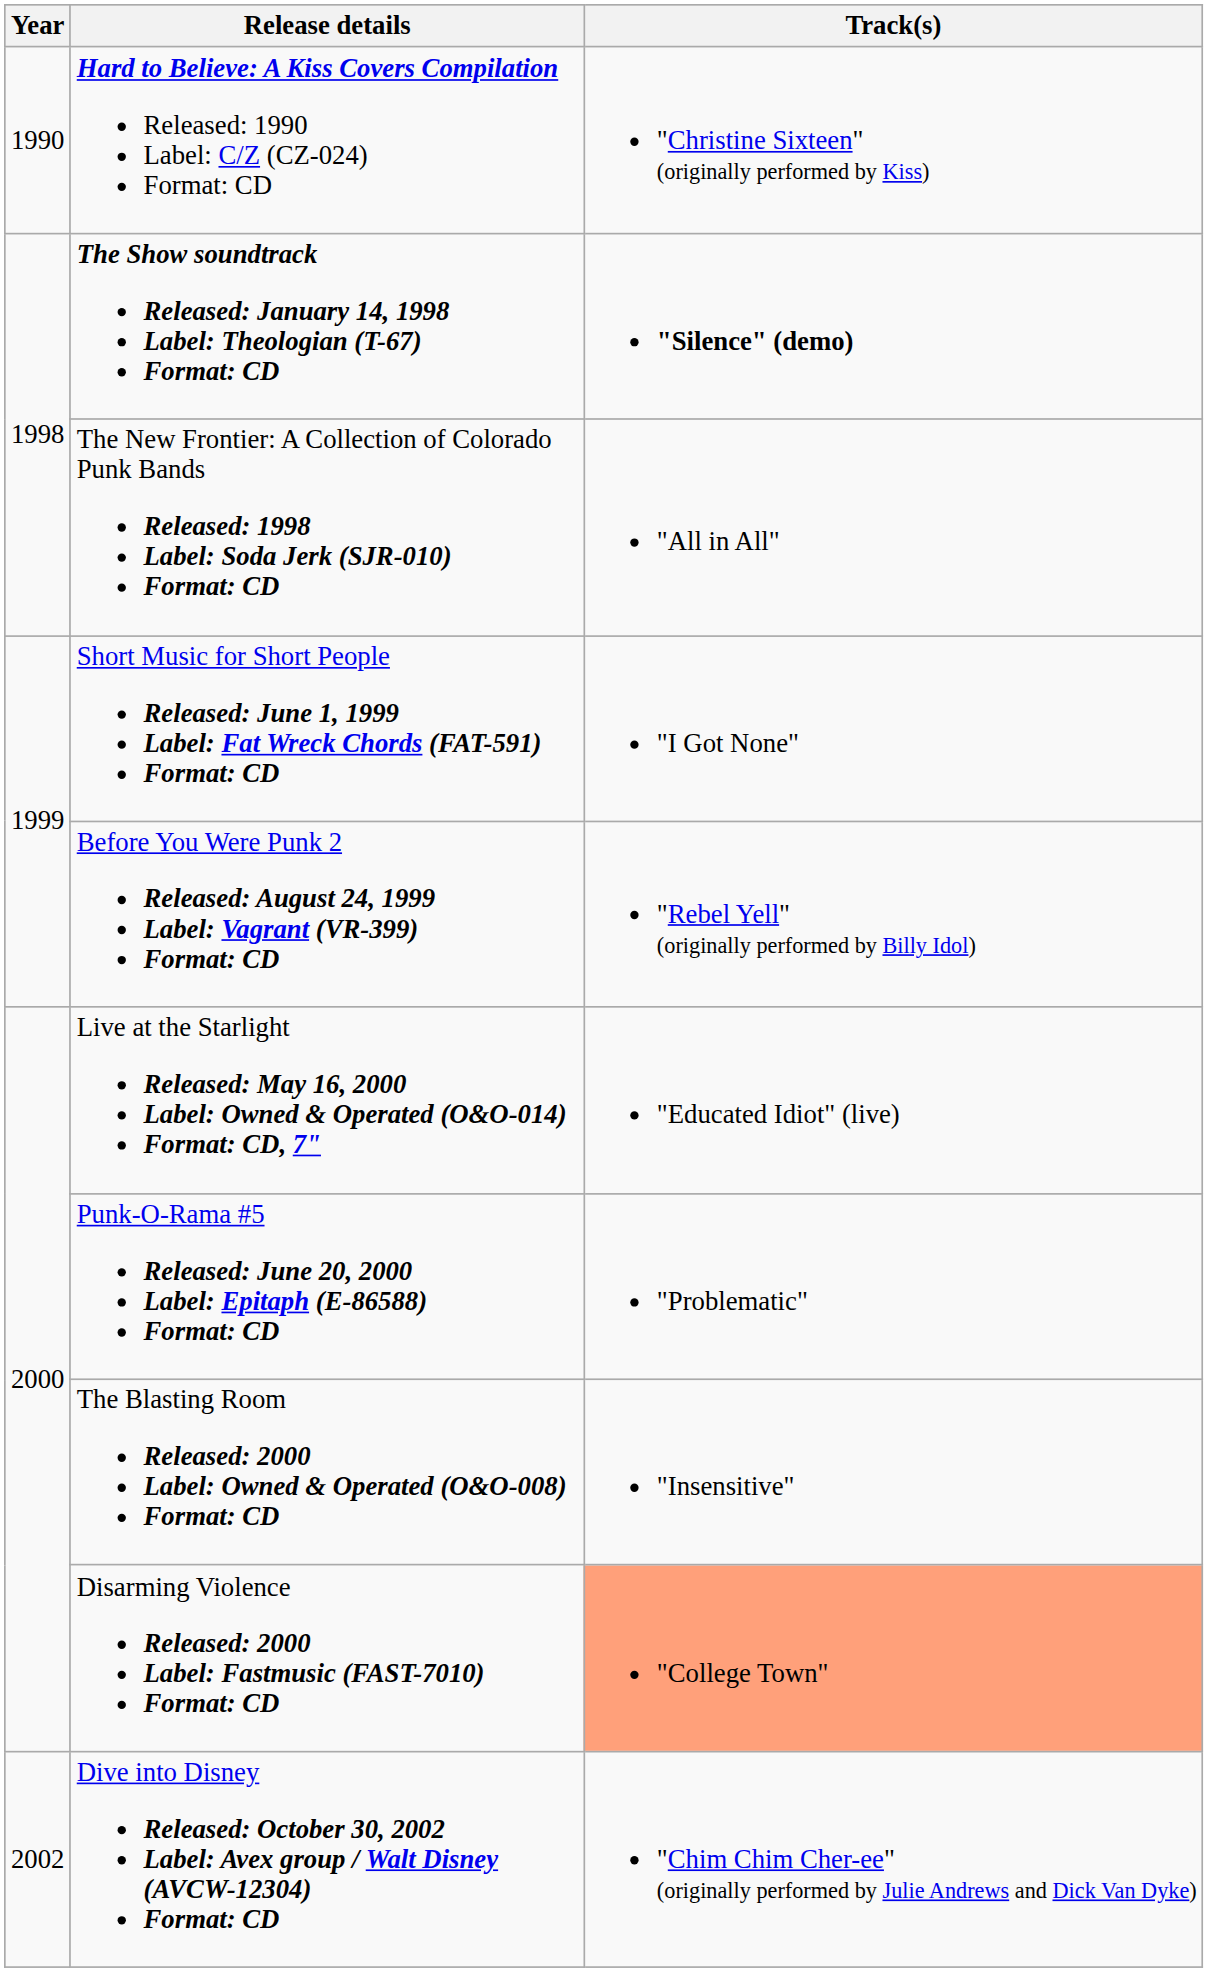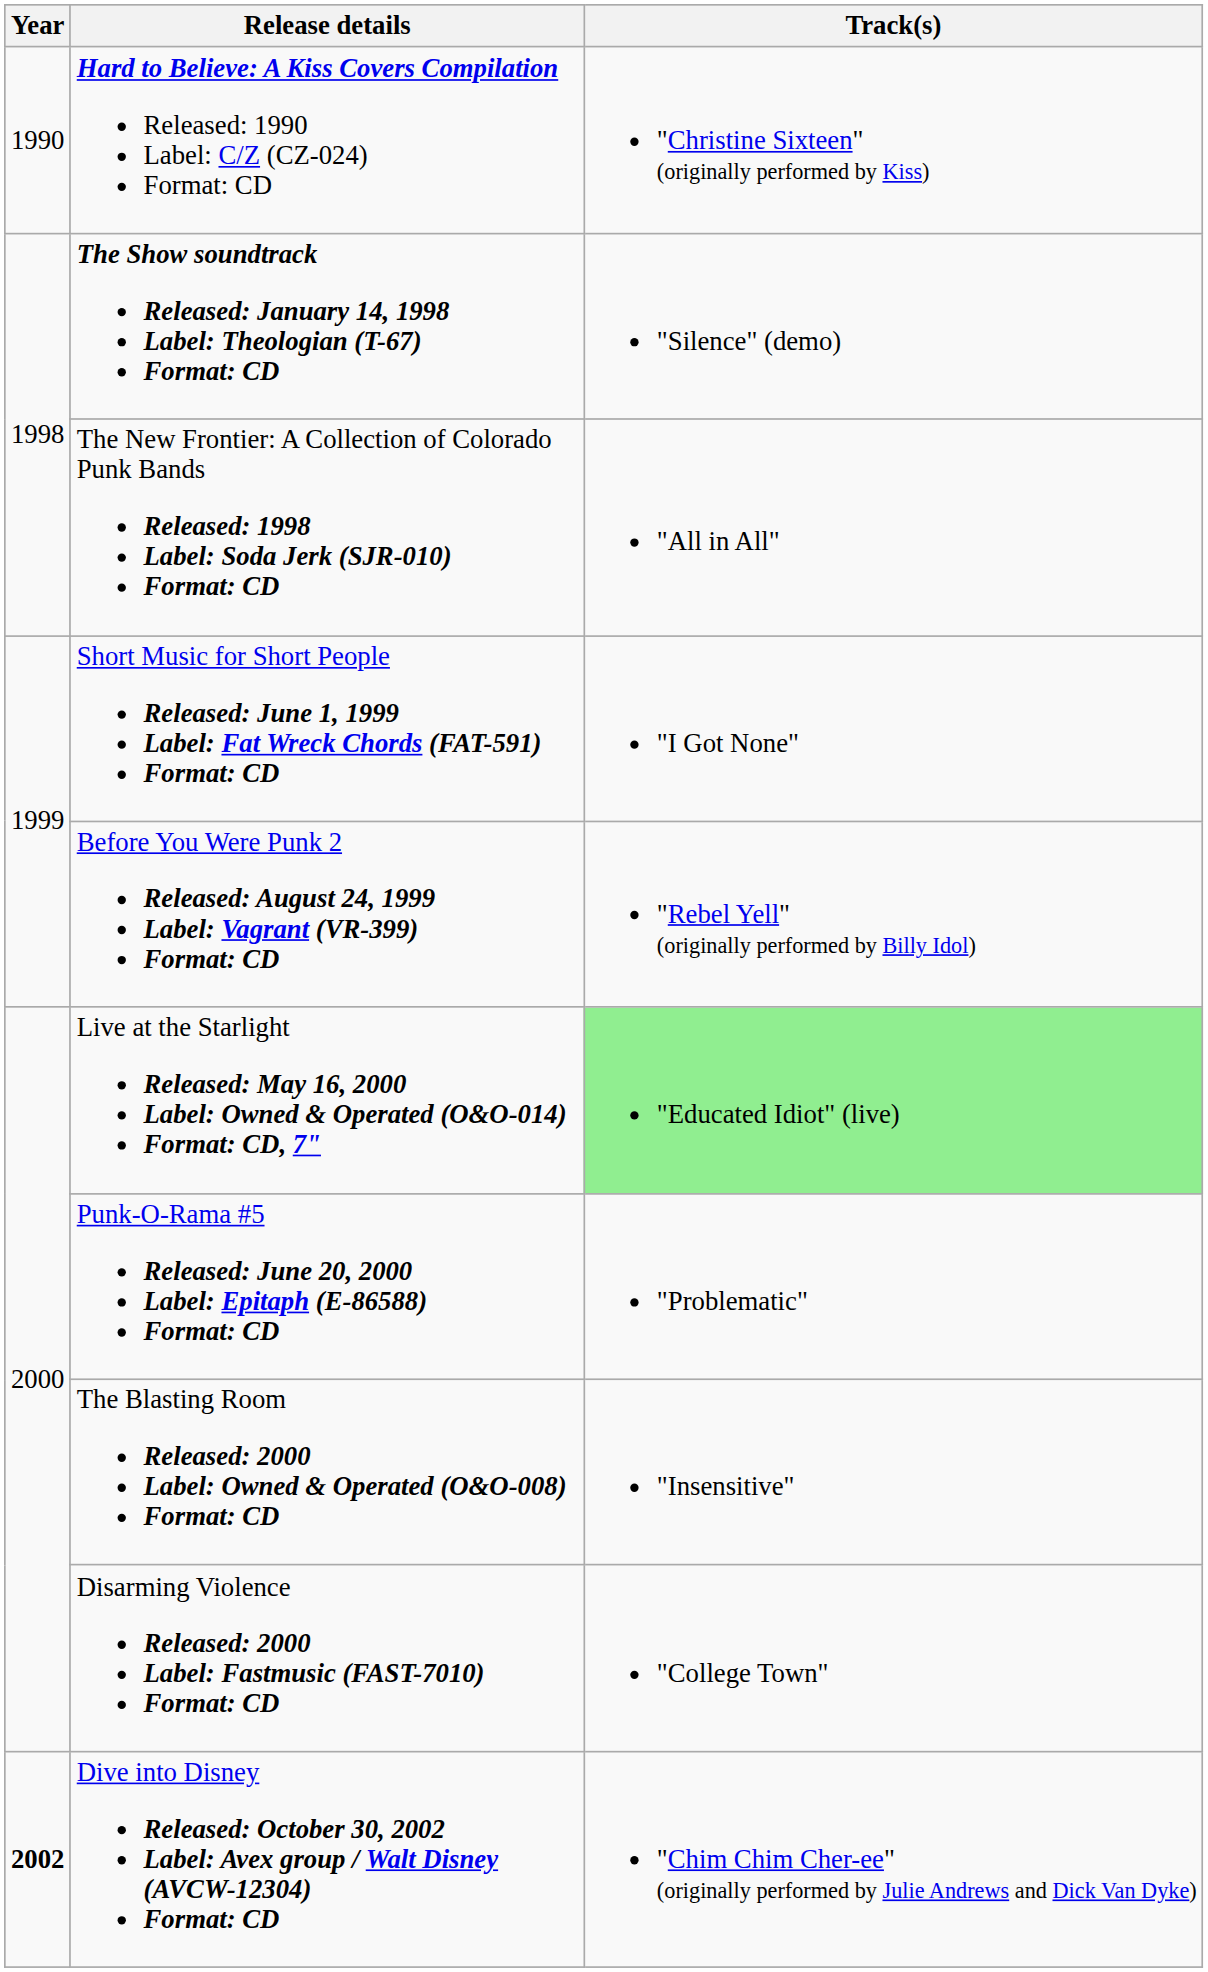(893, 341) bold -> (893, 341) normal
(893, 1115) no background -> (893, 1115) lightgreen background
(893, 1673) lightsalmon background -> (893, 1673) no background
(38, 1858) normal -> (38, 1858) bold
